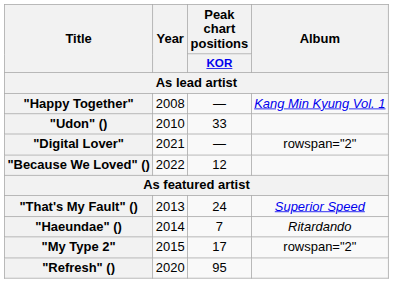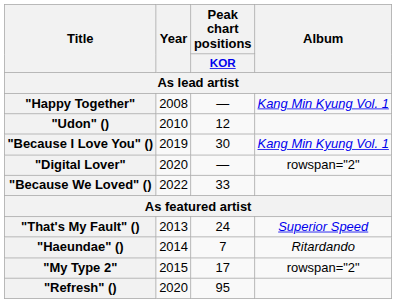(219, 124) 33 -> (223, 124) 12
+ row: (80, 144)
(170, 144) 2021 -> (174, 165) 2020
(219, 165) 12 -> (223, 185) 33
